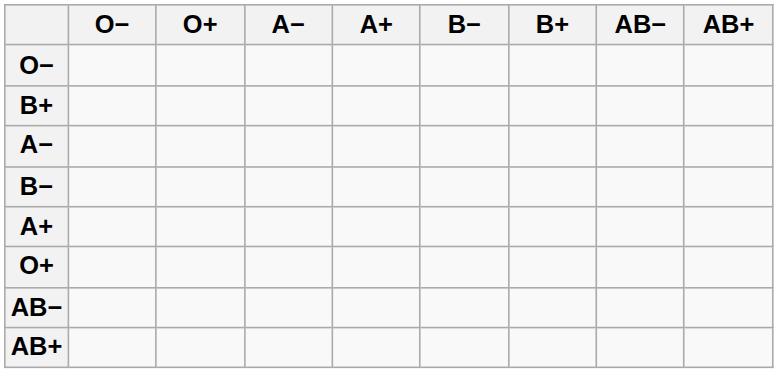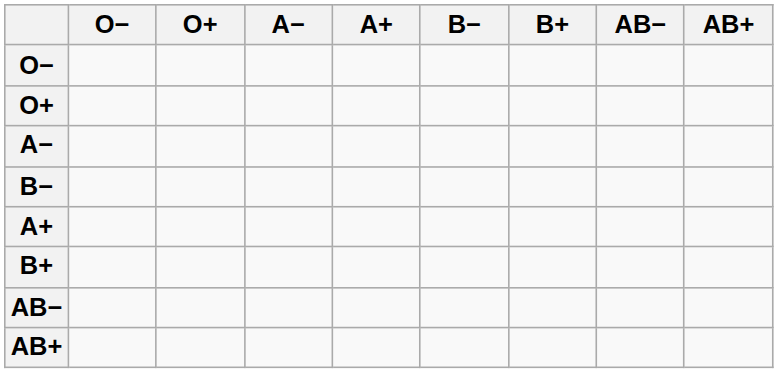(36, 105) B+ -> (36, 105) O+
(36, 266) O+ -> (36, 266) B+
